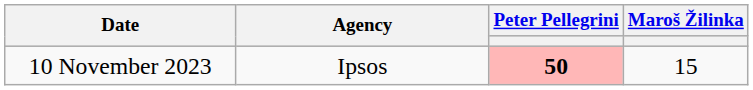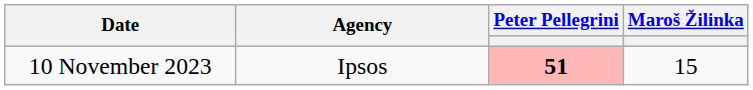(556, 65) 50 -> (556, 65) 51
